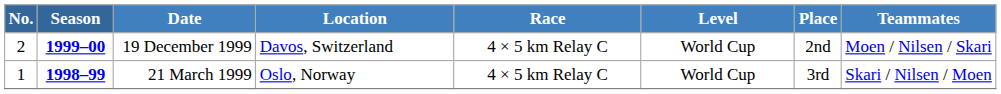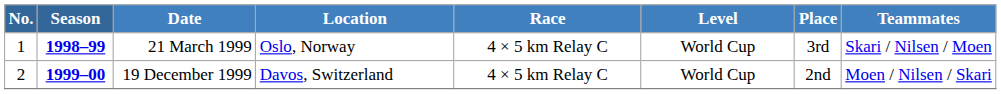rows swapped: (200, 74) <-> (187, 46)
